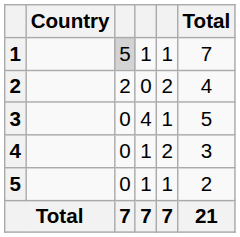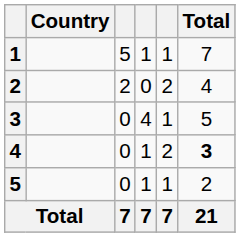(125, 54) lightgrey background -> (125, 54) no background
(206, 152) normal -> (206, 152) bold
